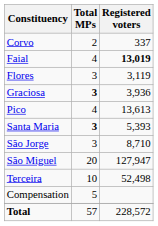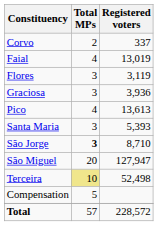(136, 59) bold -> (136, 59) normal
(94, 93) bold -> (94, 93) normal
(94, 127) bold -> (94, 127) normal
(94, 144) normal -> (94, 144) bold
(92, 178) no background -> (92, 178) khaki background
